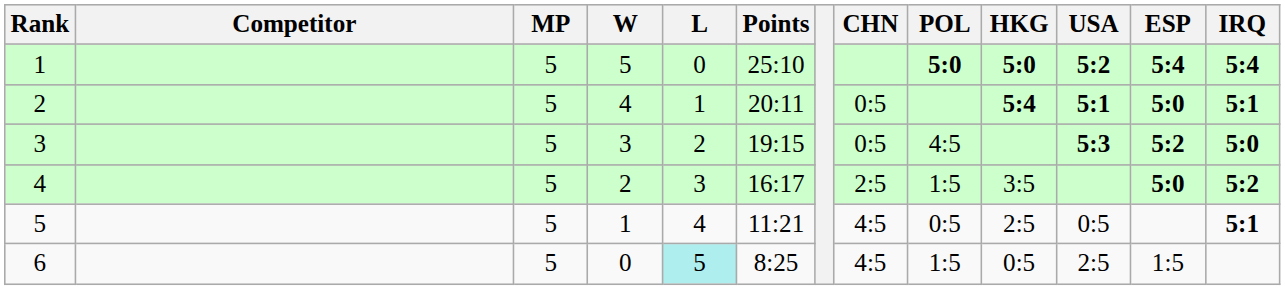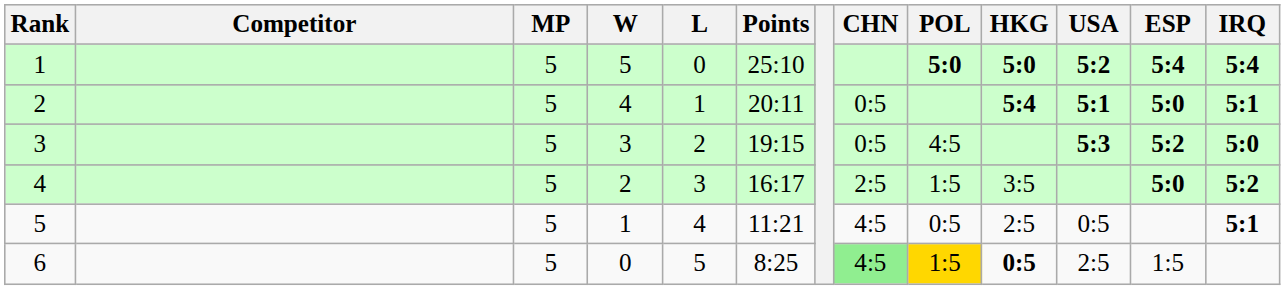(700, 263) paleturquoise background -> (700, 263) no background
(870, 263) no background -> (870, 263) lightgreen background
(945, 263) no background -> (945, 263) gold background
(1019, 263) normal -> (1019, 263) bold
